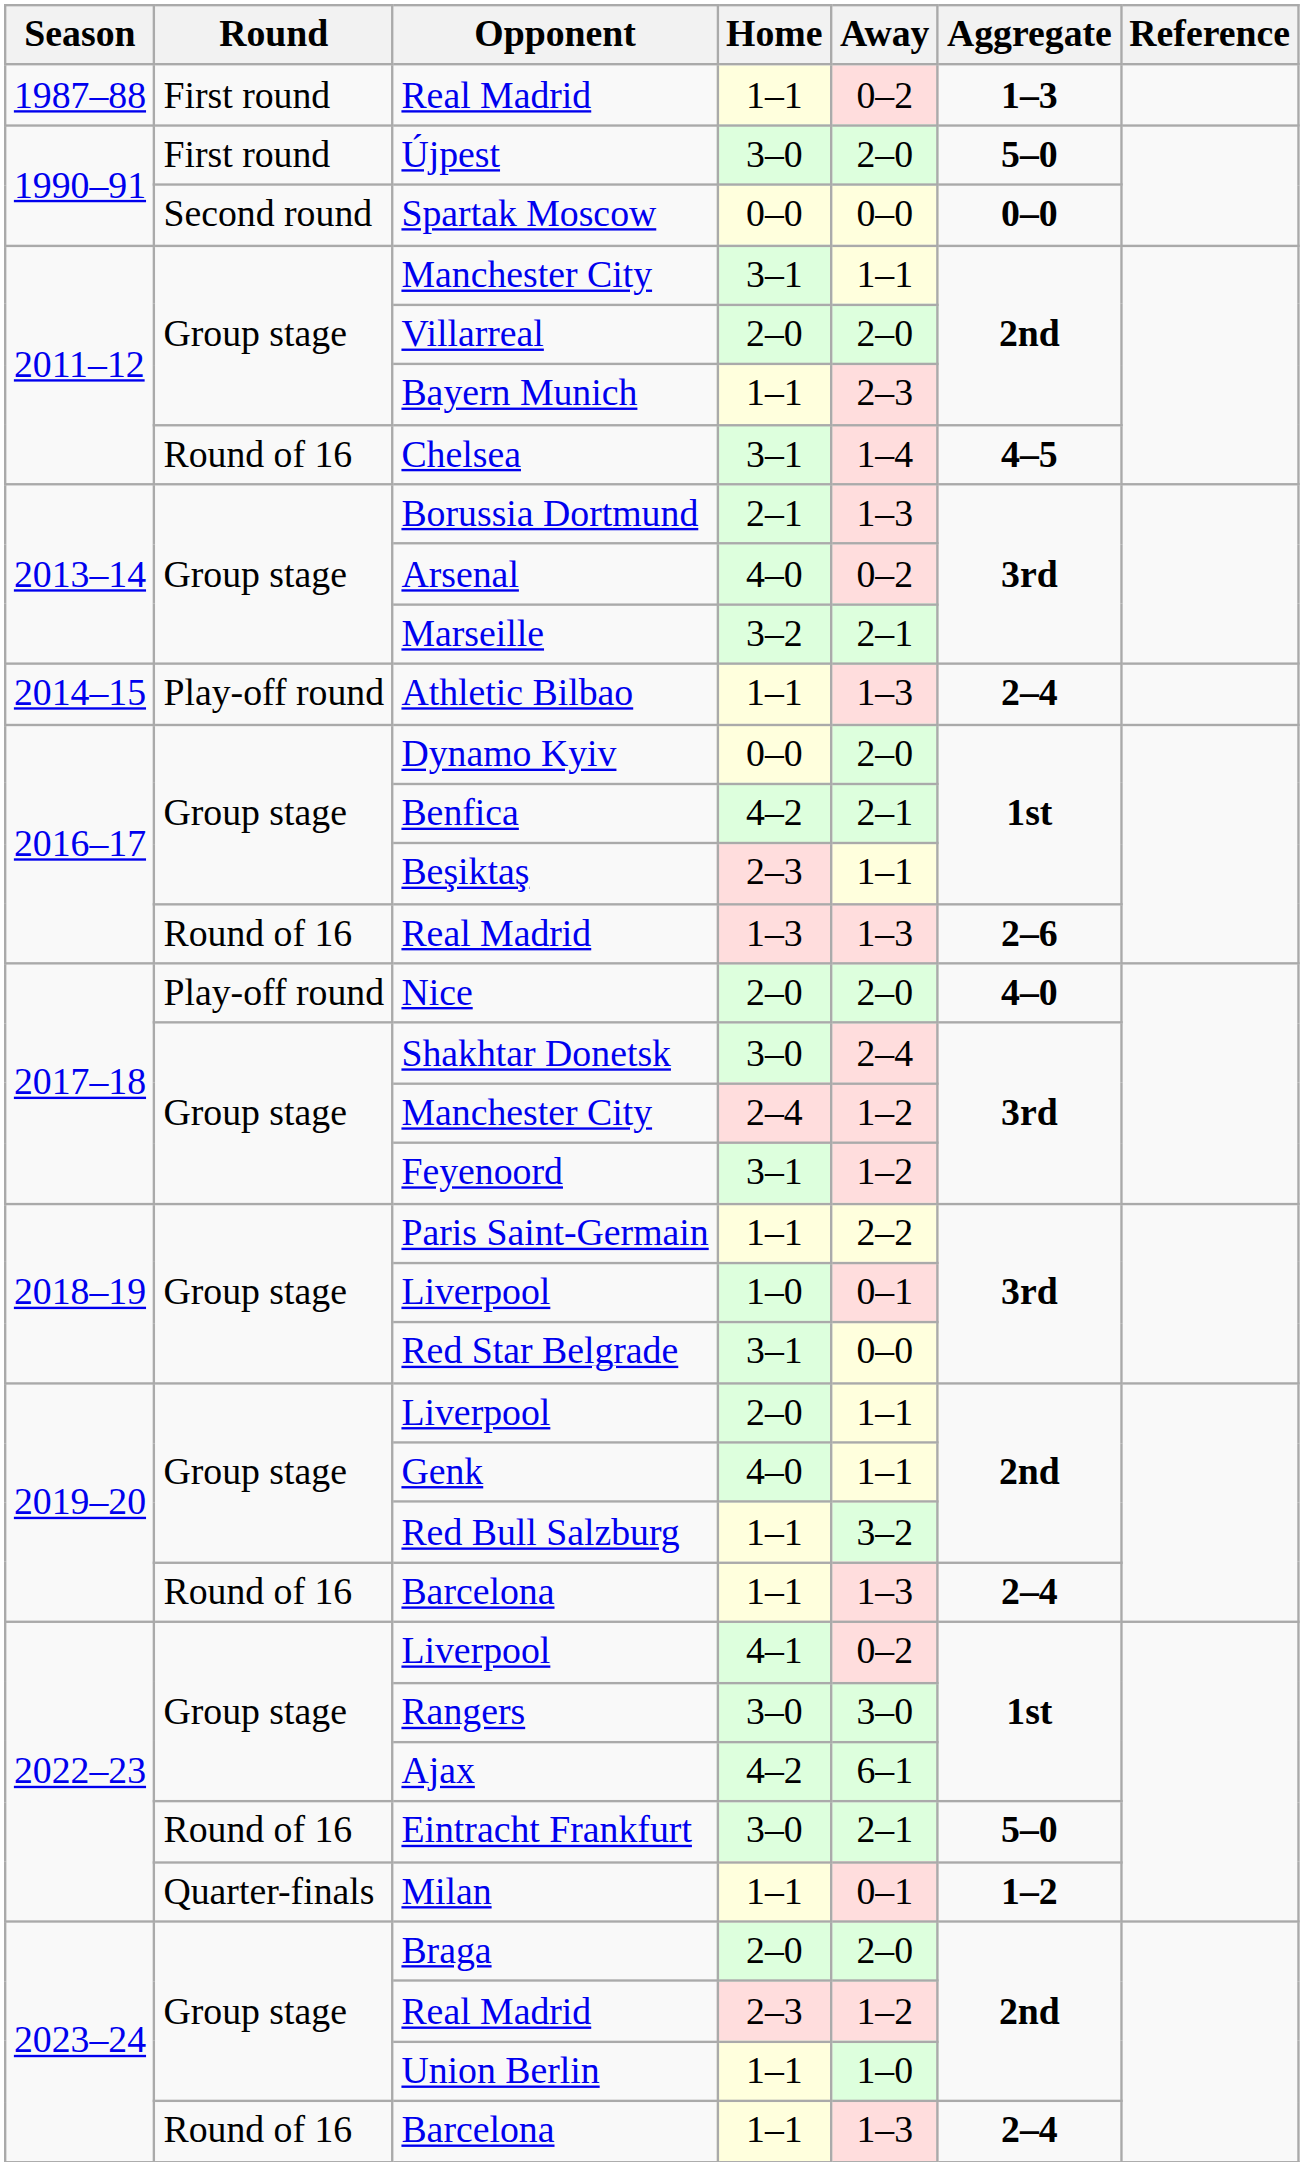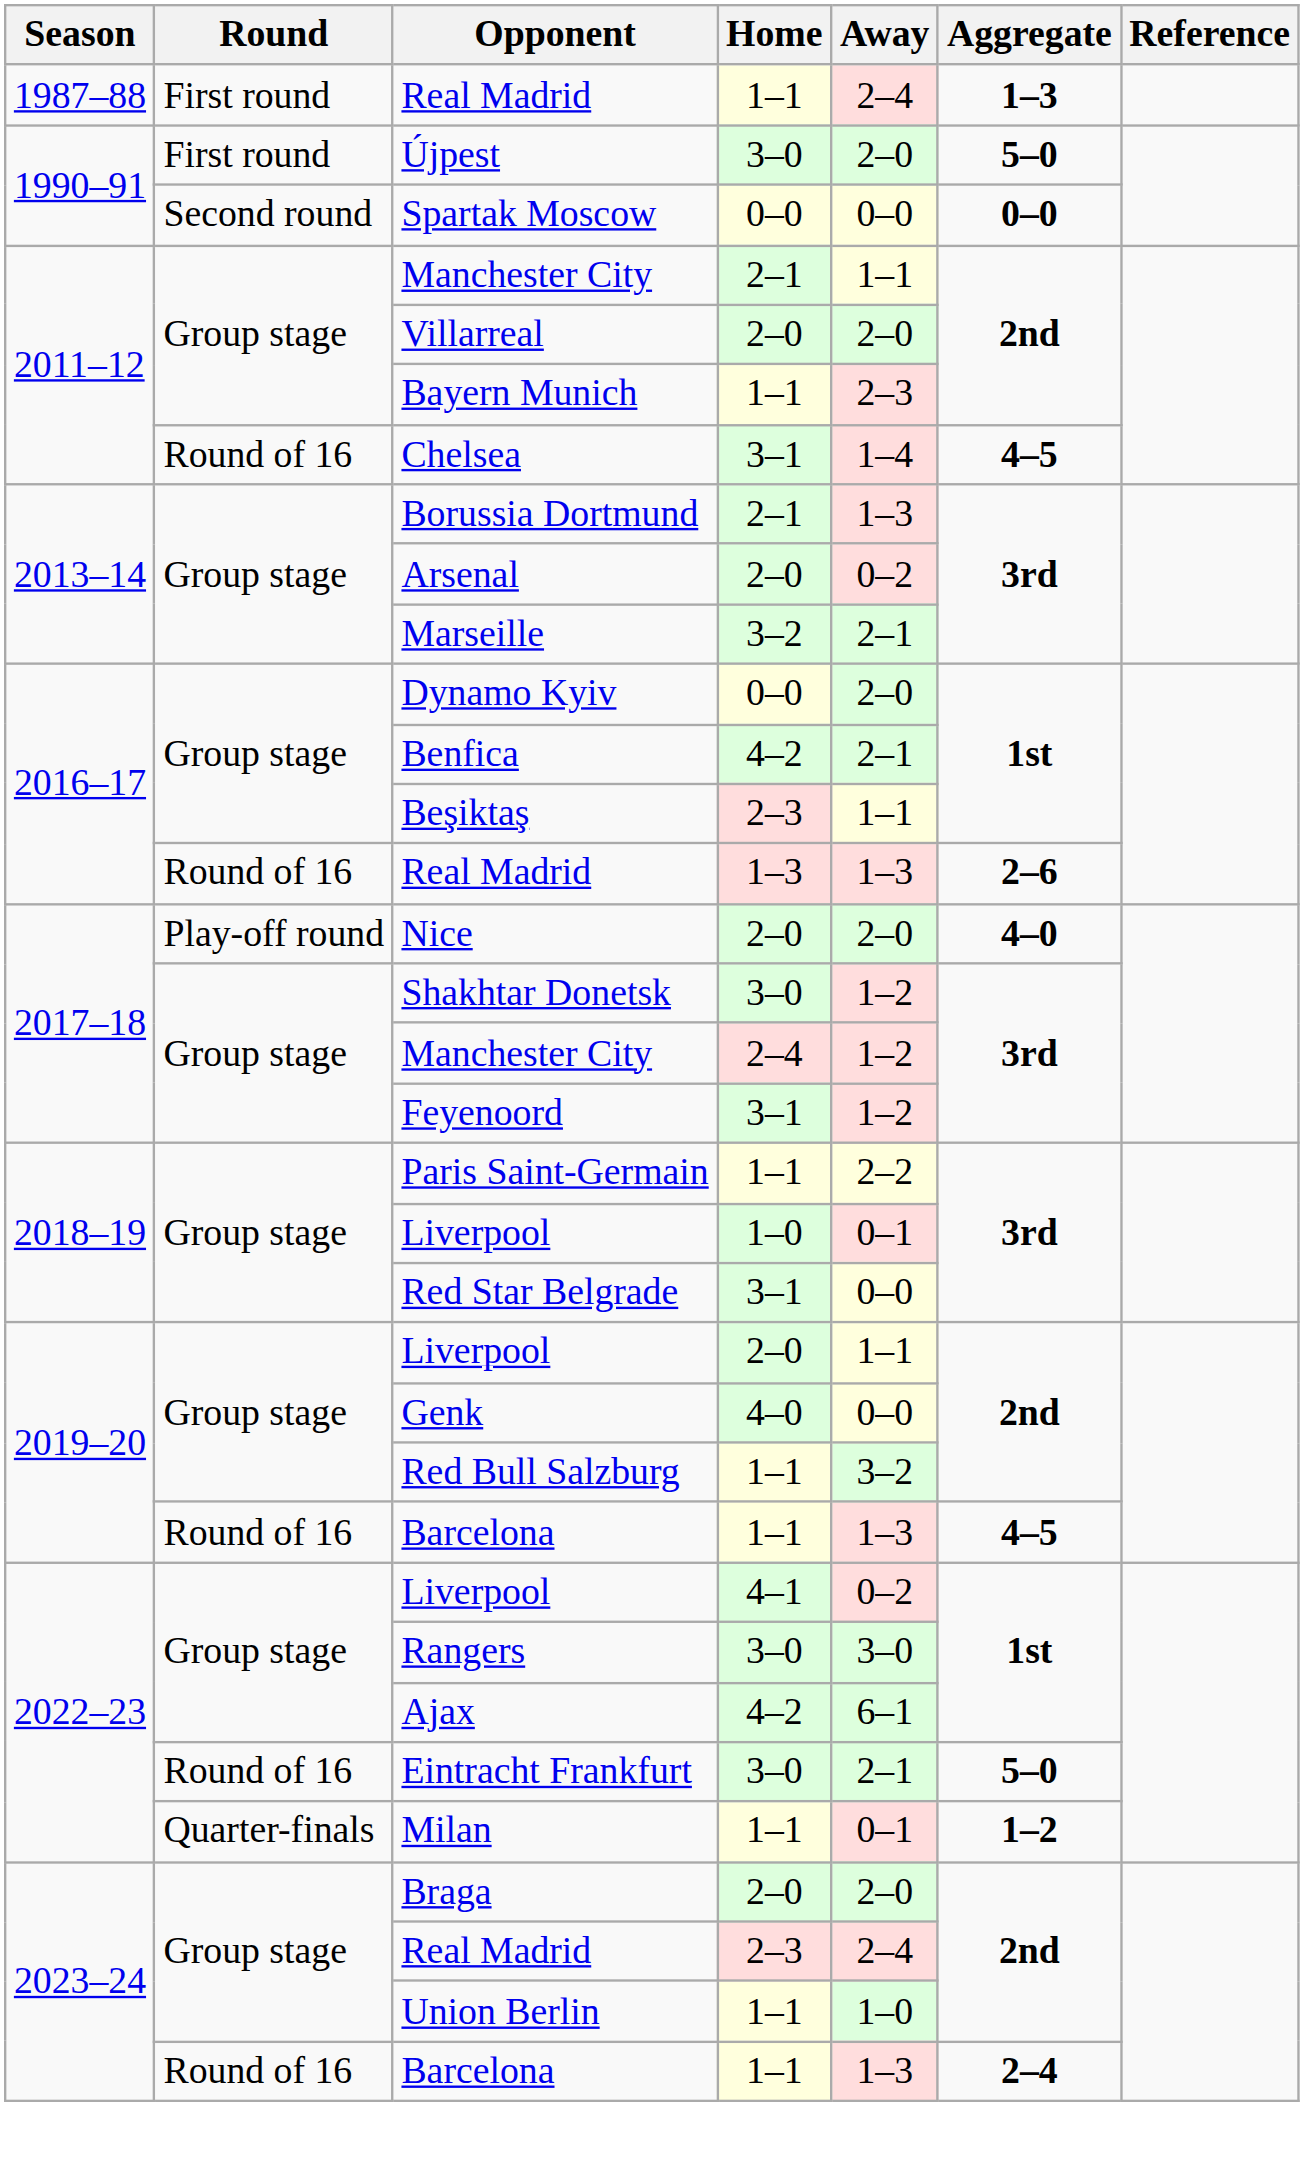(885, 94) 0–2 -> (885, 94) 2–4
(774, 273) 3–1 -> (774, 273) 2–1
(774, 573) 4–0 -> (774, 573) 2–0
- row: (80, 693)
(885, 1052) 2–4 -> (885, 992) 1–2
(885, 1471) 1–1 -> (885, 1411) 0–0
(1029, 1591) 2–4 -> (1029, 1531) 4–5
(885, 2010) 1–2 -> (885, 1950) 2–4
